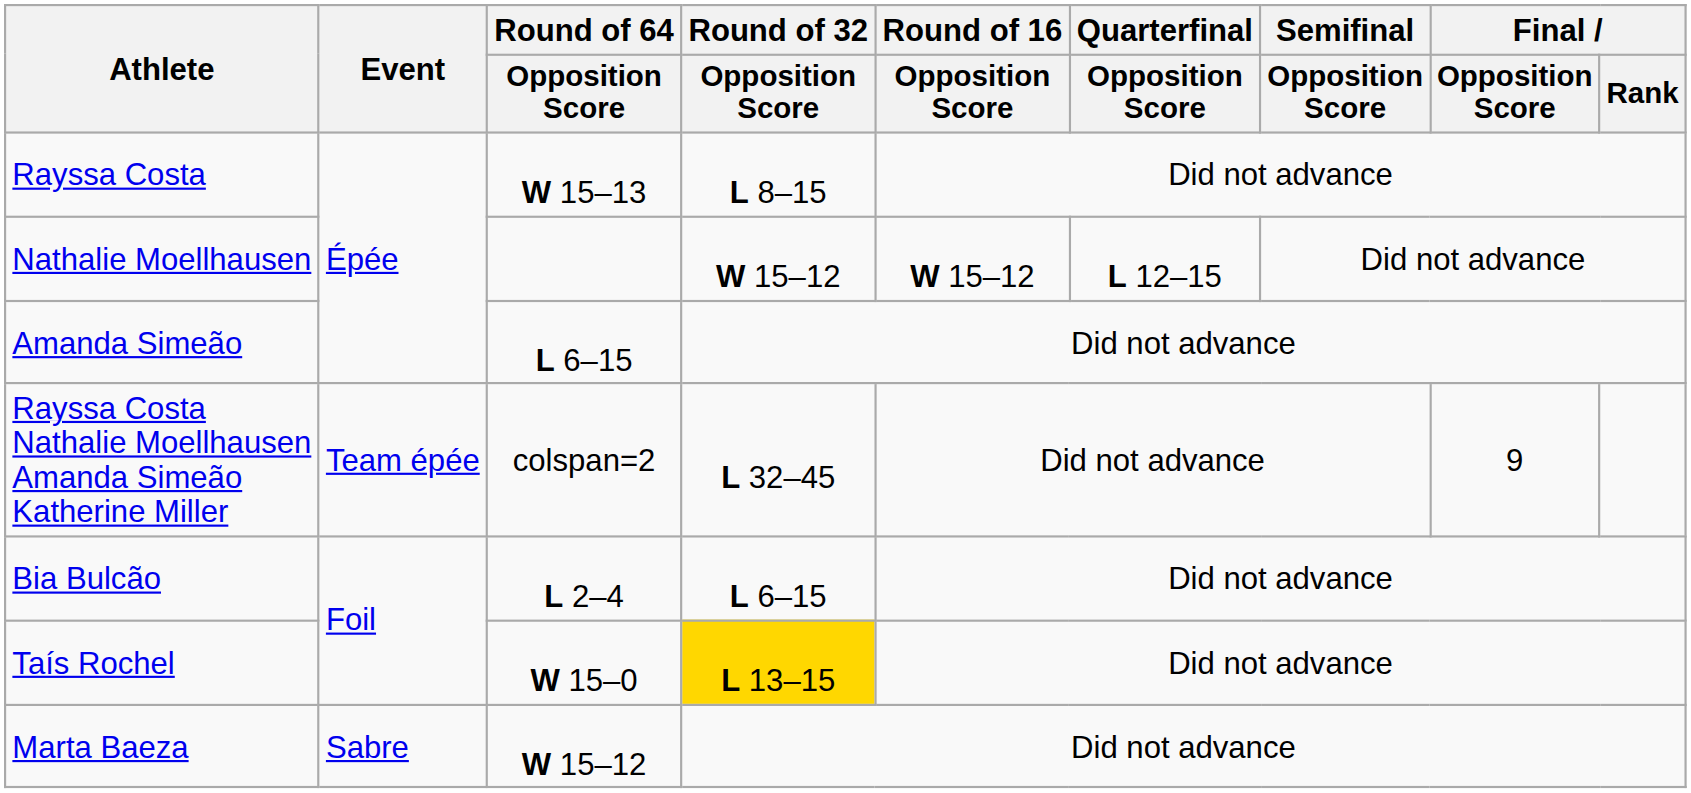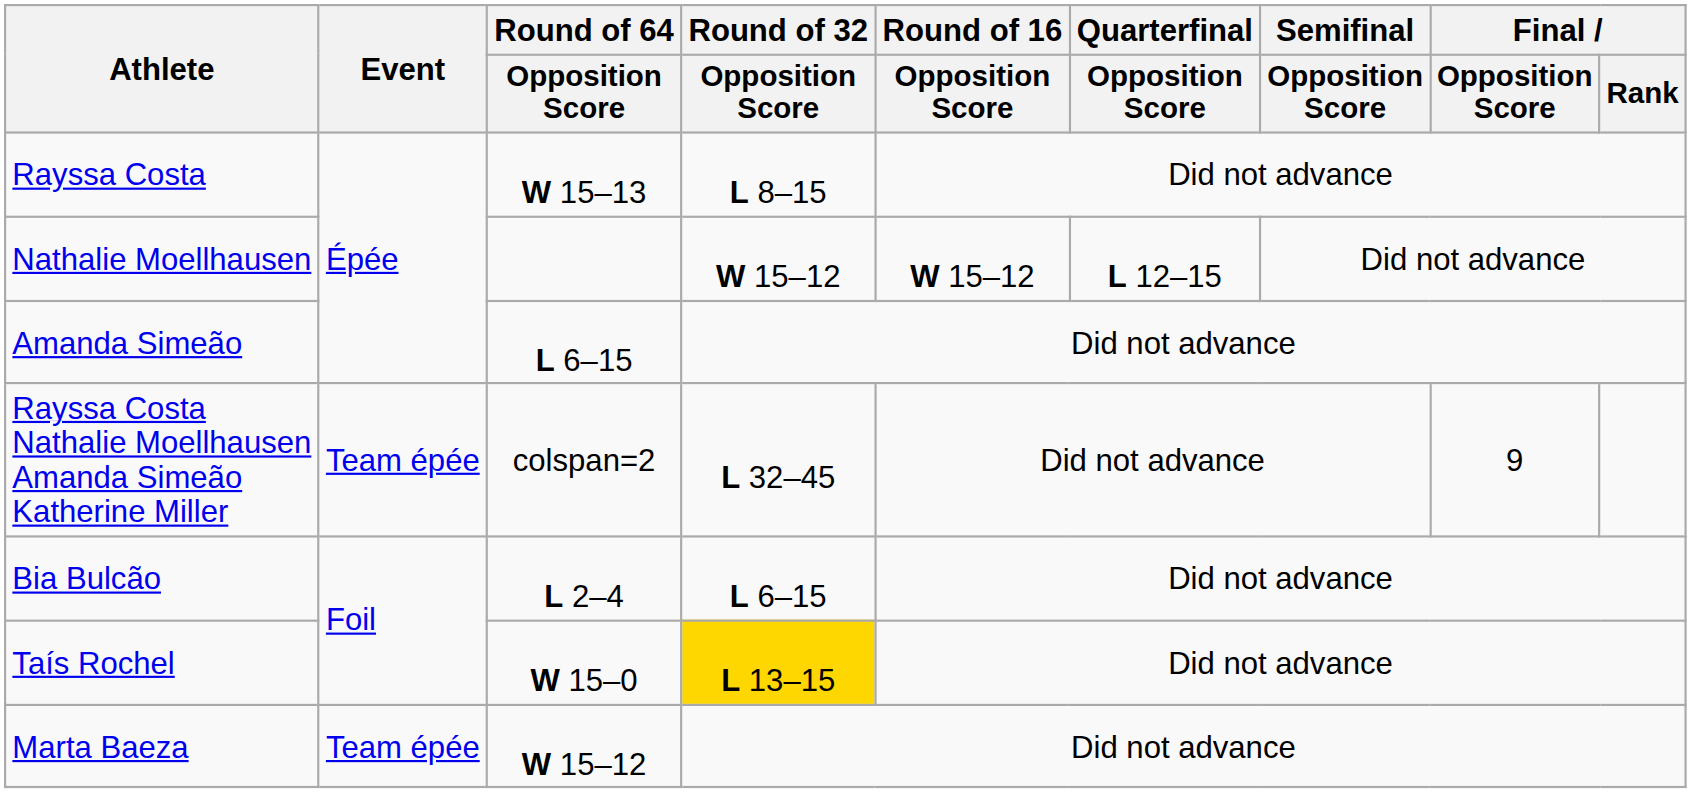(367, 747) Sabre -> (403, 747) Team épée
